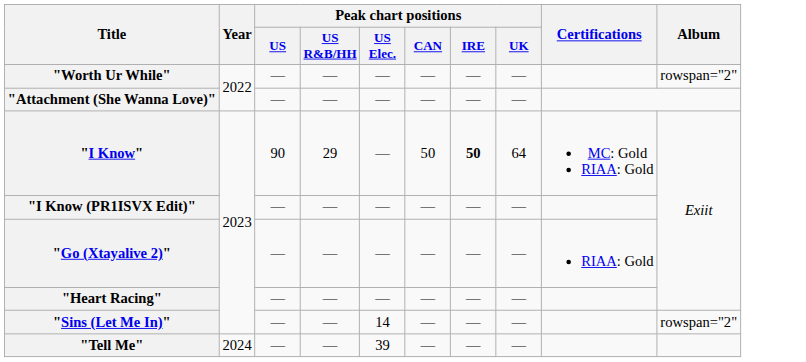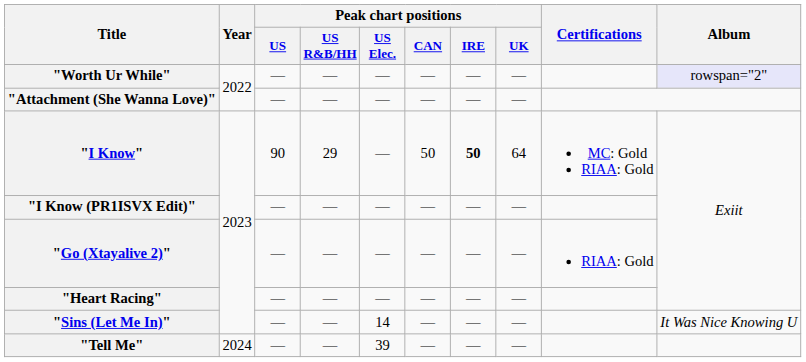(699, 76) no background -> (729, 76) lavender background
(699, 322) rowspan="2" -> (729, 322) It Was Nice Knowing U
